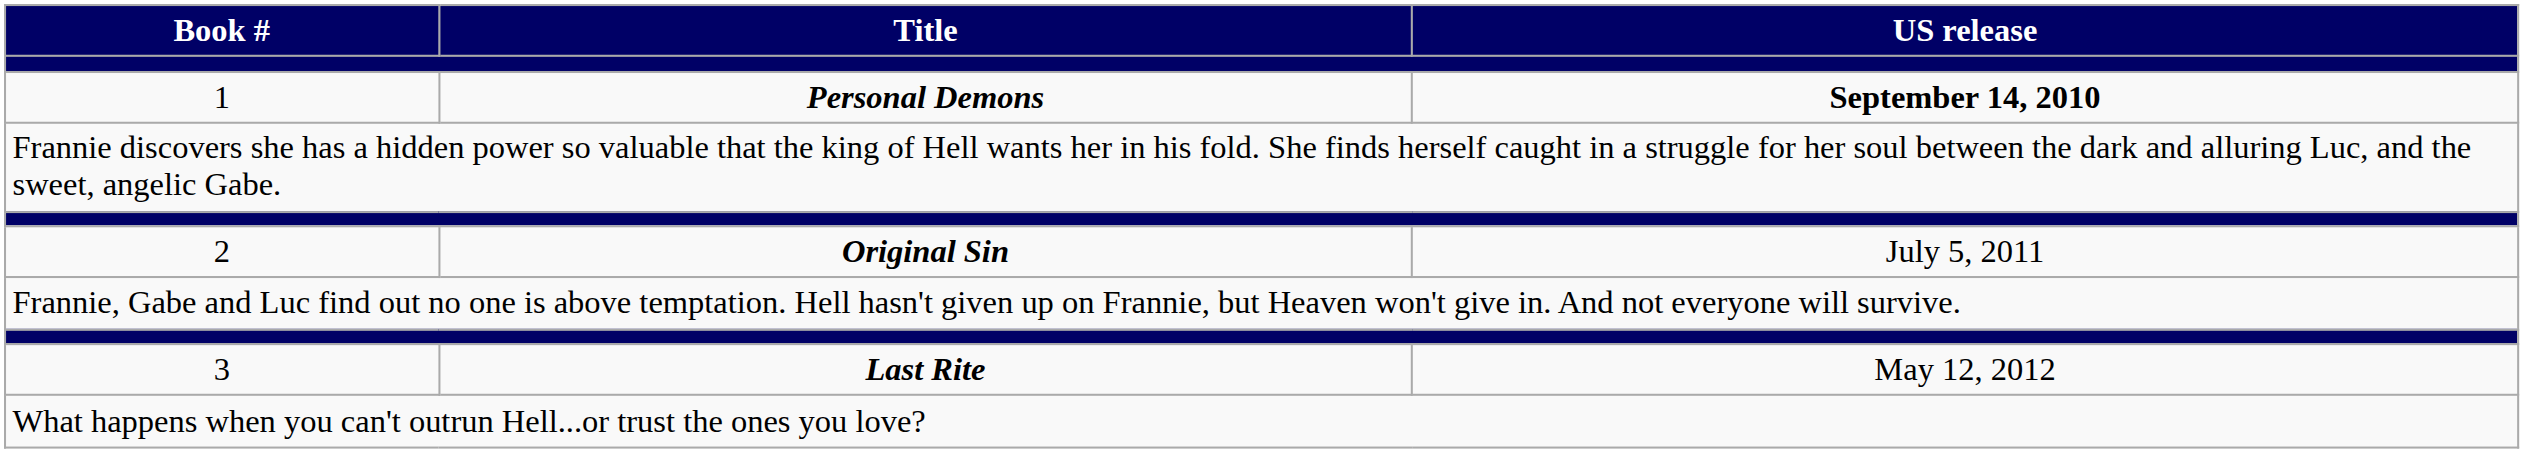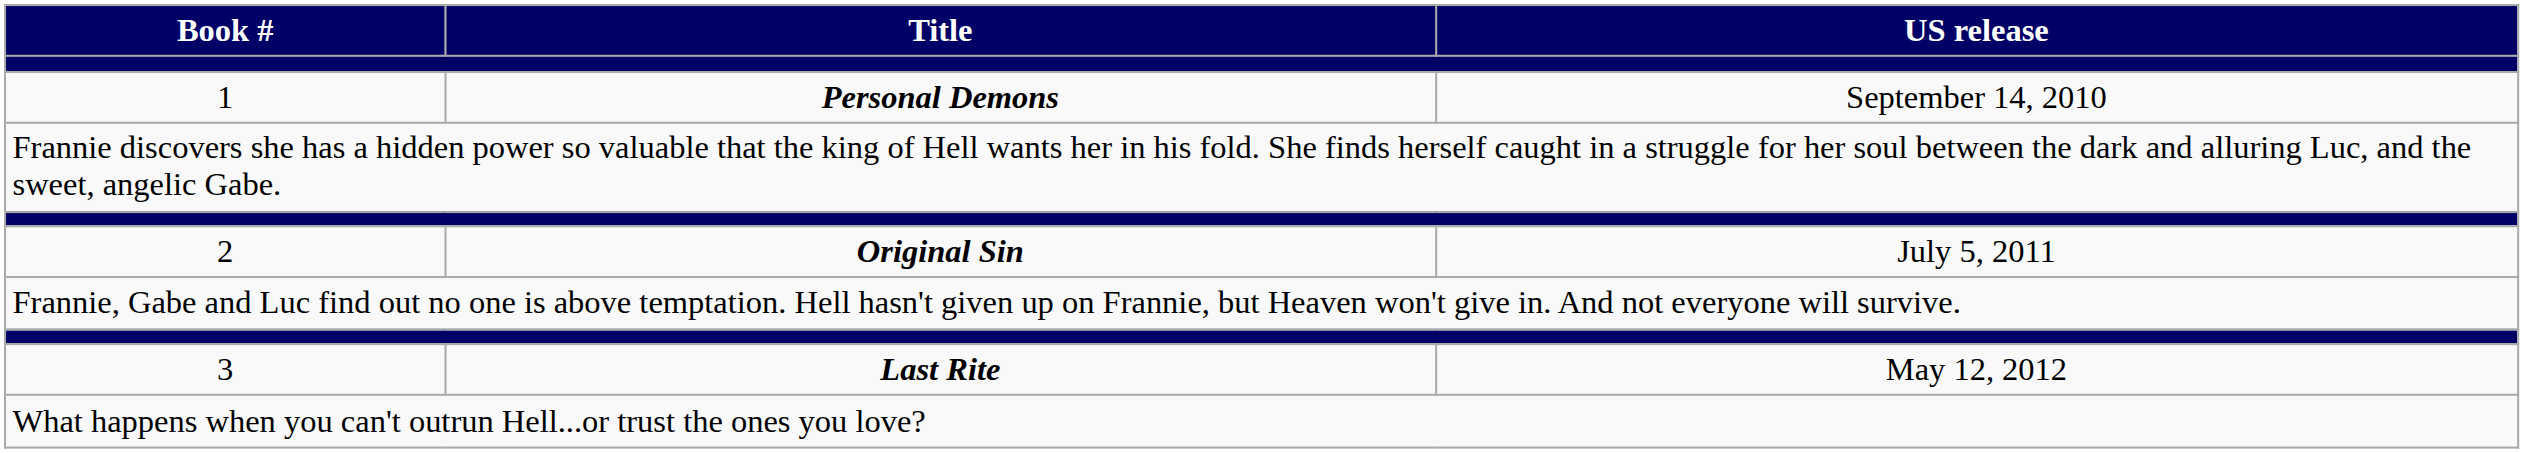(1965, 96) bold -> (1976, 96) normal
